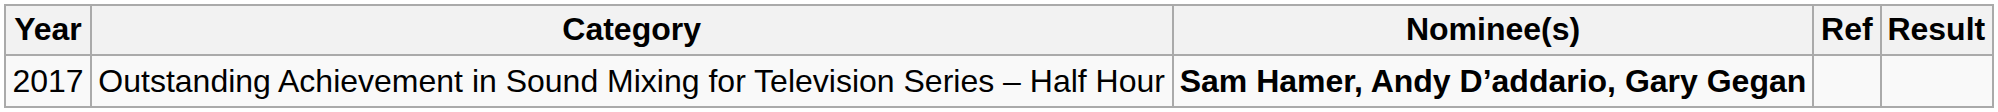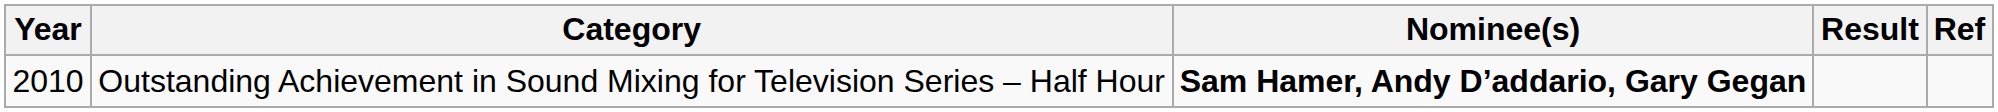columns swapped: (1936, 29) <-> (1847, 29)
(48, 80) 2017 -> (48, 80) 2010
